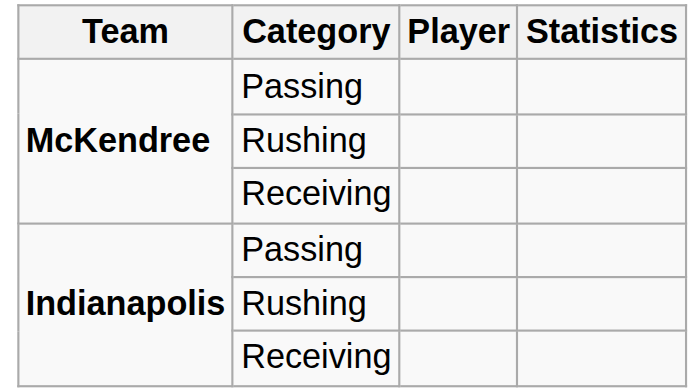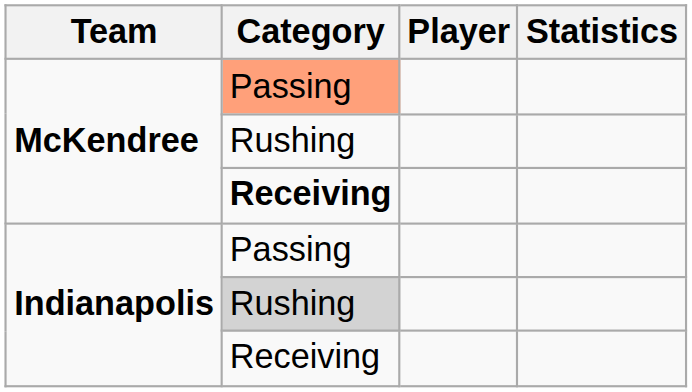(302, 86) no background -> (291, 86) lightsalmon background
(316, 194) normal -> (311, 194) bold
(304, 303) no background -> (293, 303) lightgrey background
